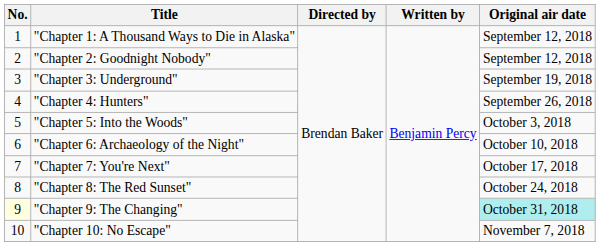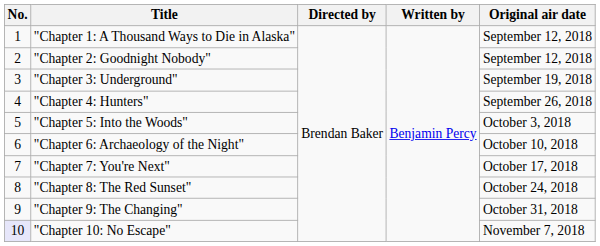(18, 209) lightyellow background -> (18, 209) no background
(530, 209) paleturquoise background -> (530, 209) no background
(18, 230) no background -> (18, 230) lavender background
